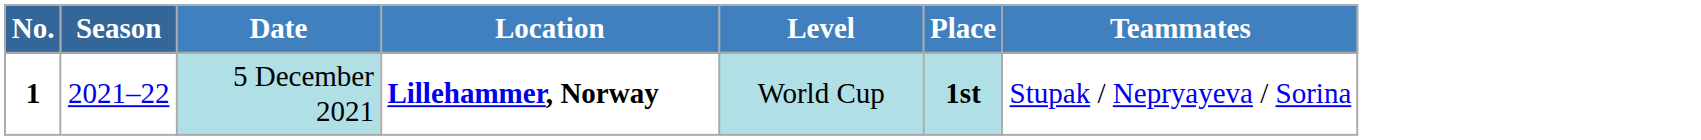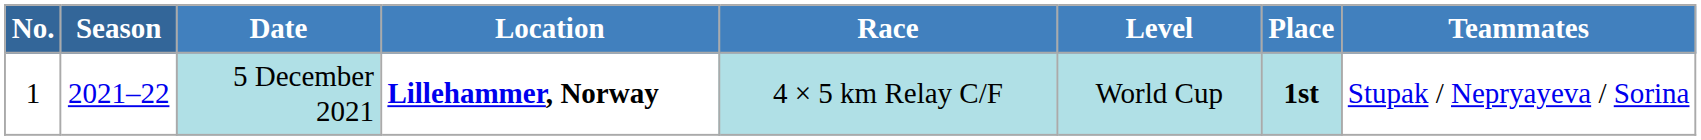+ column: (888, 28)
(33, 93) bold -> (33, 93) normal
